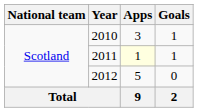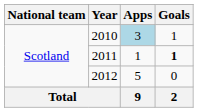(138, 35) no background -> (138, 35) lightblue background
(138, 55) lightyellow background -> (138, 55) no background
(174, 55) normal -> (174, 55) bold
